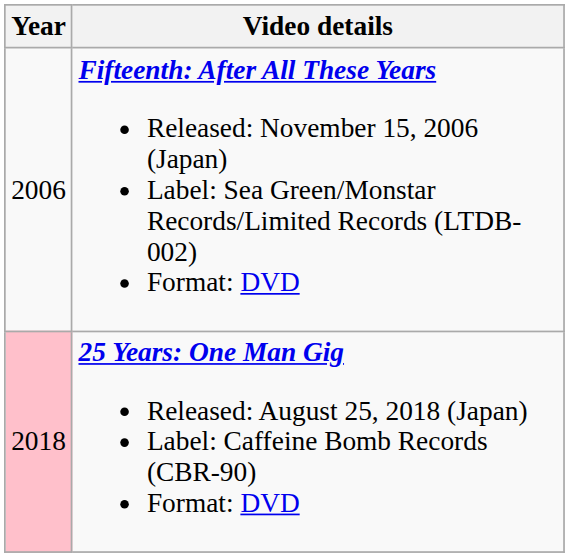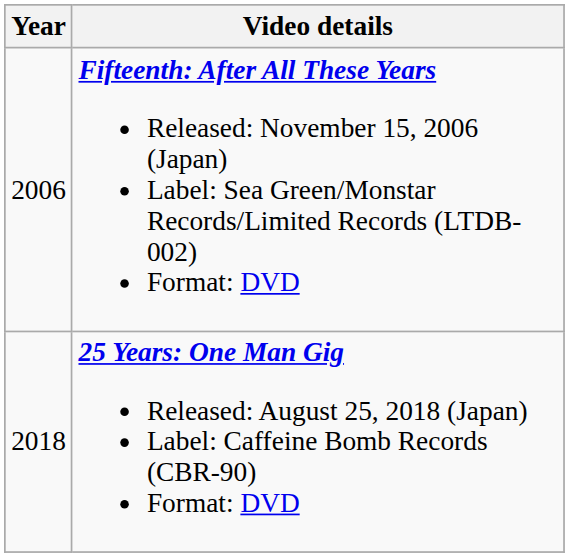(39, 441) pink background -> (39, 441) no background
